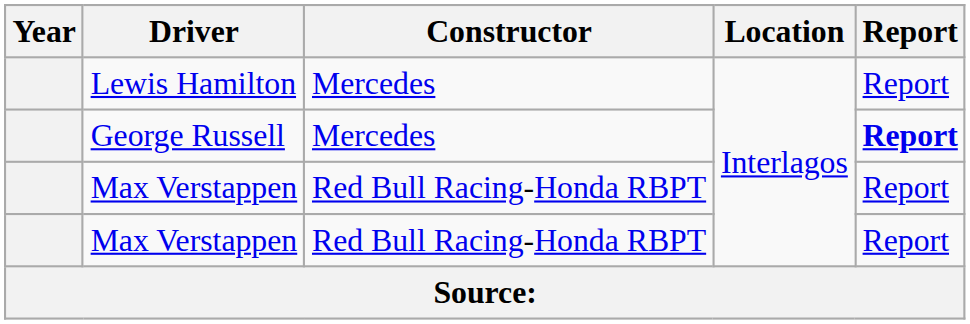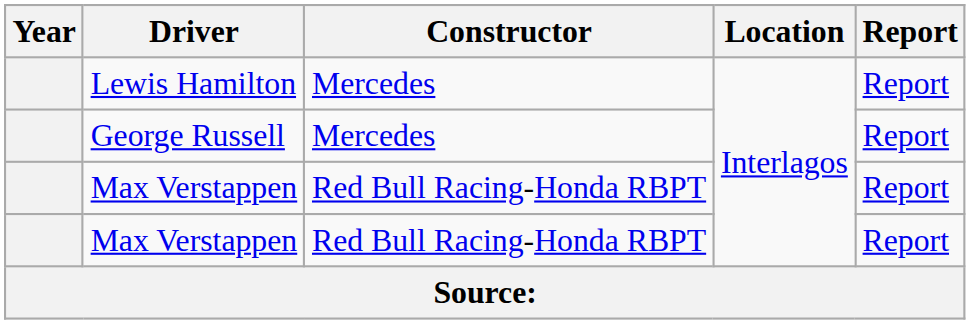(910, 135) bold -> (906, 135) normal
